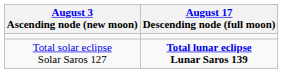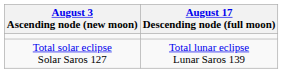(209, 53) bold -> (209, 53) normal
